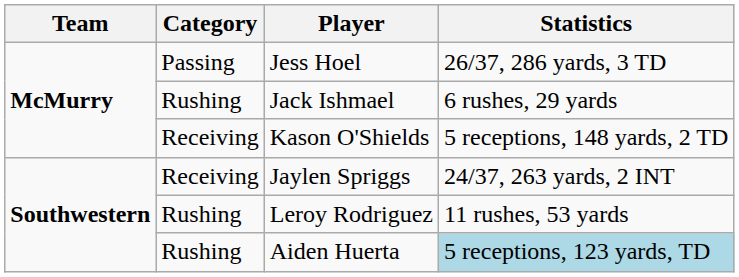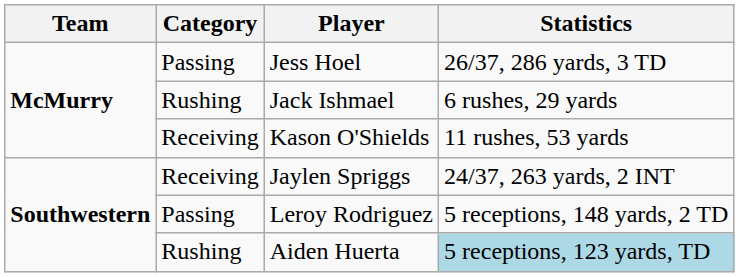(586, 137) 5 receptions, 148 yards, 2 TD -> (536, 137) 11 rushes, 53 yards
(201, 213) Rushing -> (198, 213) Passing
(536, 213) 11 rushes, 53 yards -> (586, 213) 5 receptions, 148 yards, 2 TD
